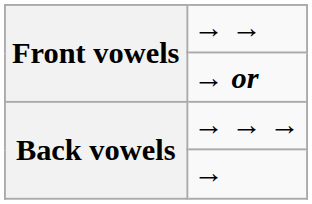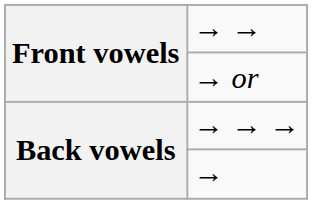(226, 76) bold -> (226, 76) normal
